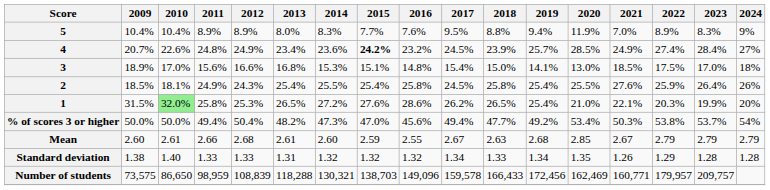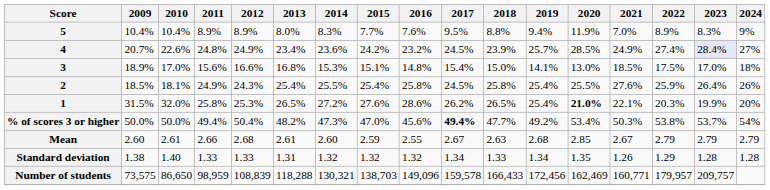(376, 49) bold -> (375, 49) normal
(712, 49) no background -> (712, 49) lavender background
(176, 103) lightgreen background -> (176, 103) no background
(585, 103) normal -> (586, 103) bold
(459, 121) normal -> (460, 121) bold
